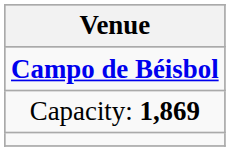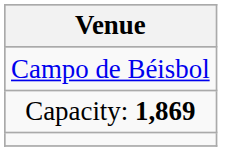(115, 68) bold -> (110, 68) normal
